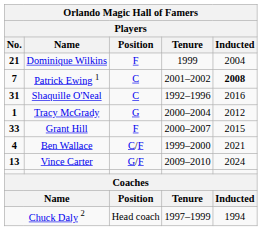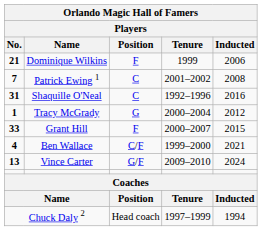(235, 61) 2004 -> (235, 61) 2006
(235, 78) bold -> (235, 78) normal
